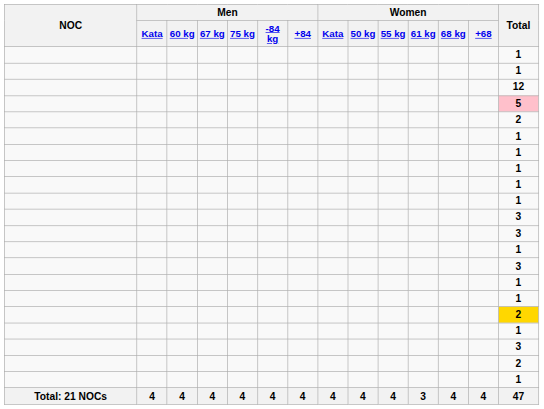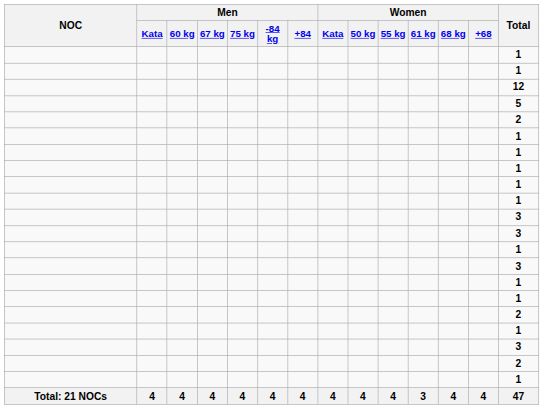(518, 103) pink background -> (518, 103) no background
(518, 314) gold background -> (518, 314) no background
